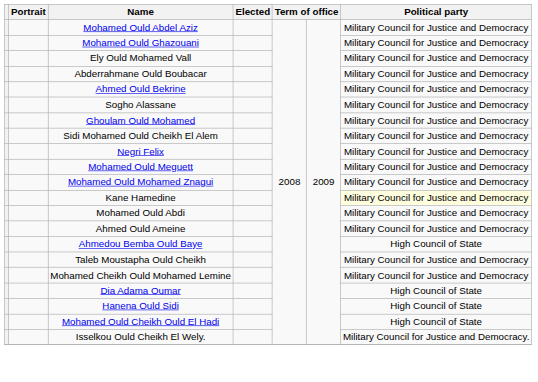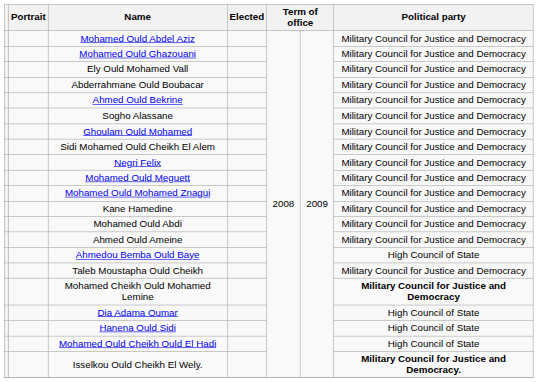(436, 197) lightyellow background -> (434, 208) no background
(436, 275) normal -> (434, 291) bold
(436, 337) normal -> (434, 364) bold
